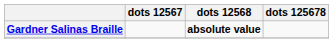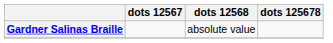(224, 29) bold -> (221, 29) normal
